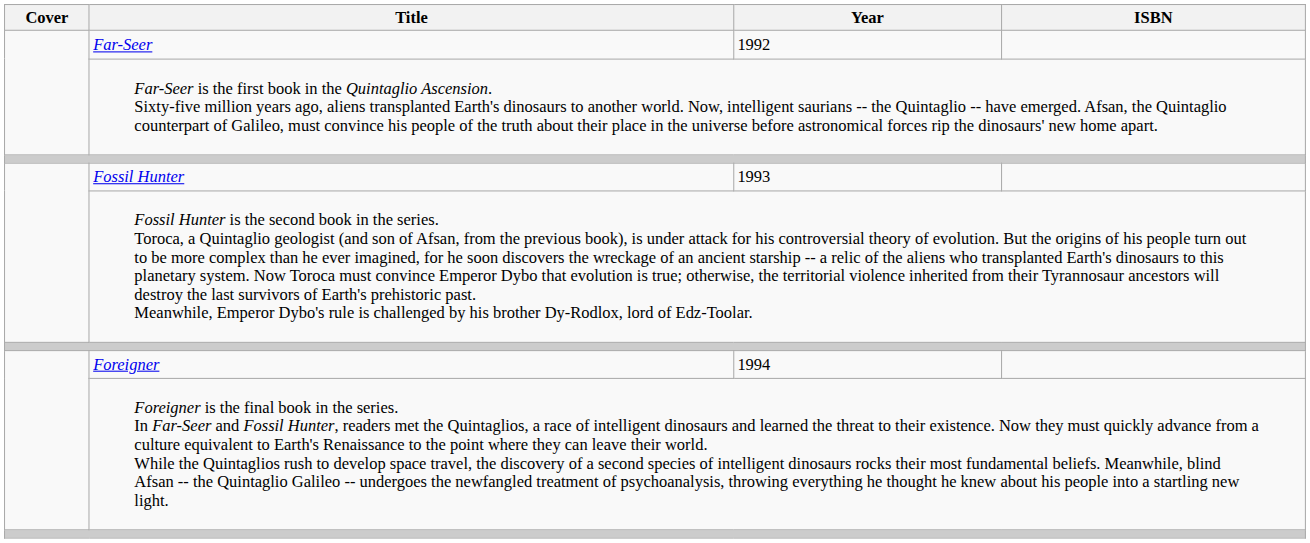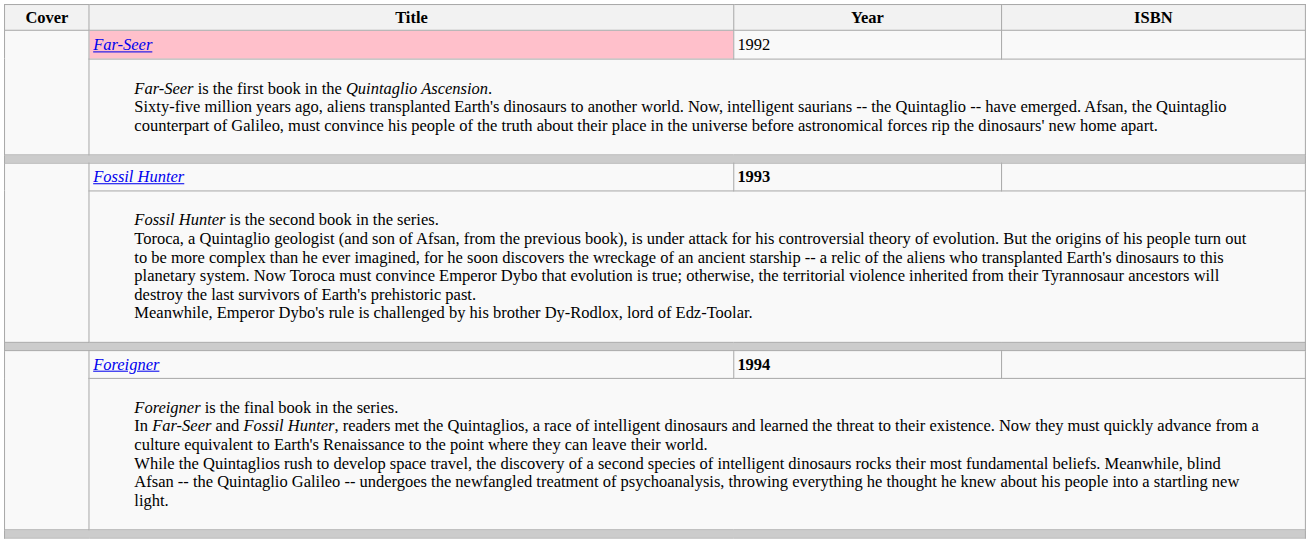(123, 44) no background -> (123, 44) pink background
(754, 176) normal -> (754, 176) bold
(754, 364) normal -> (754, 364) bold
